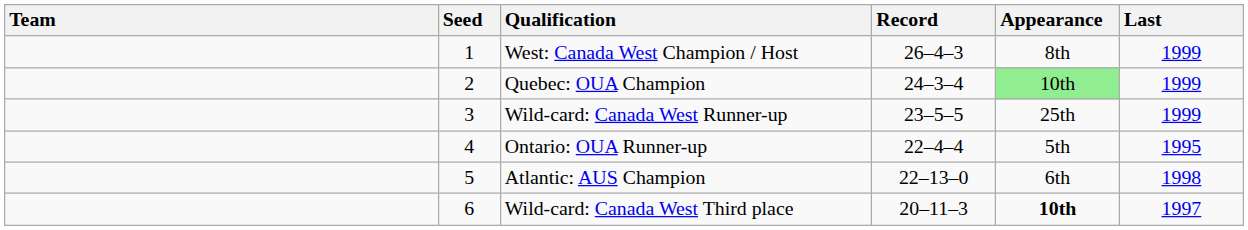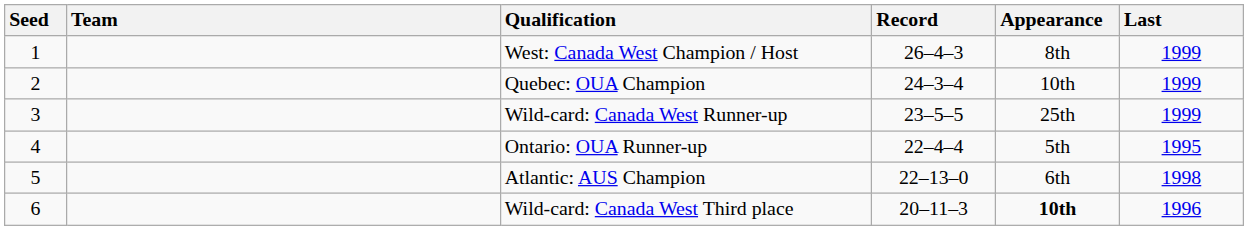columns swapped: (463, 20) <-> (33, 20)
(1058, 83) lightgreen background -> (1058, 83) no background
(1181, 209) 1997 -> (1181, 209) 1996
